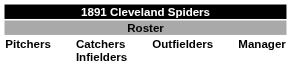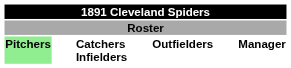(28, 44) no background -> (28, 44) lightgreen background
